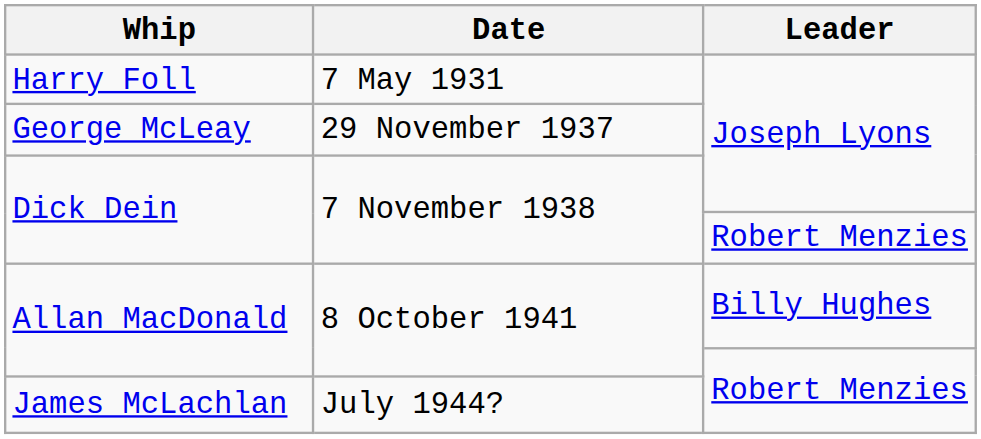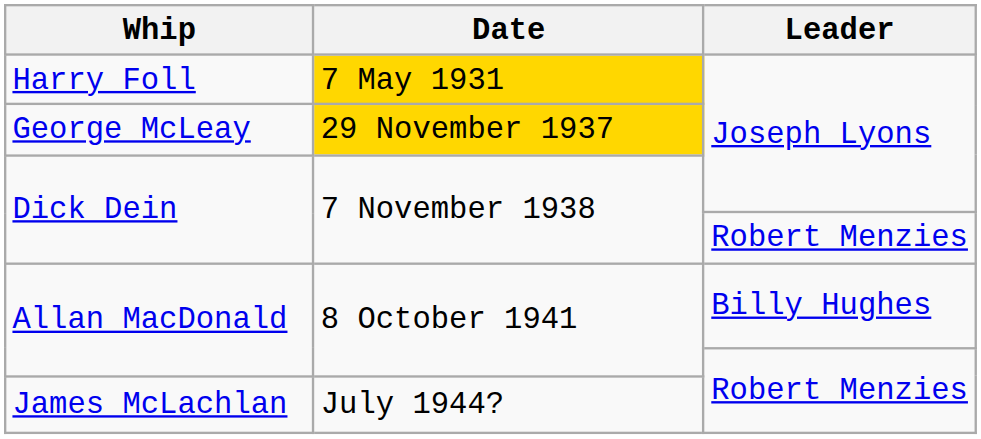(412, 80) no background -> (412, 80) gold background
(467, 130) no background -> (467, 130) gold background
